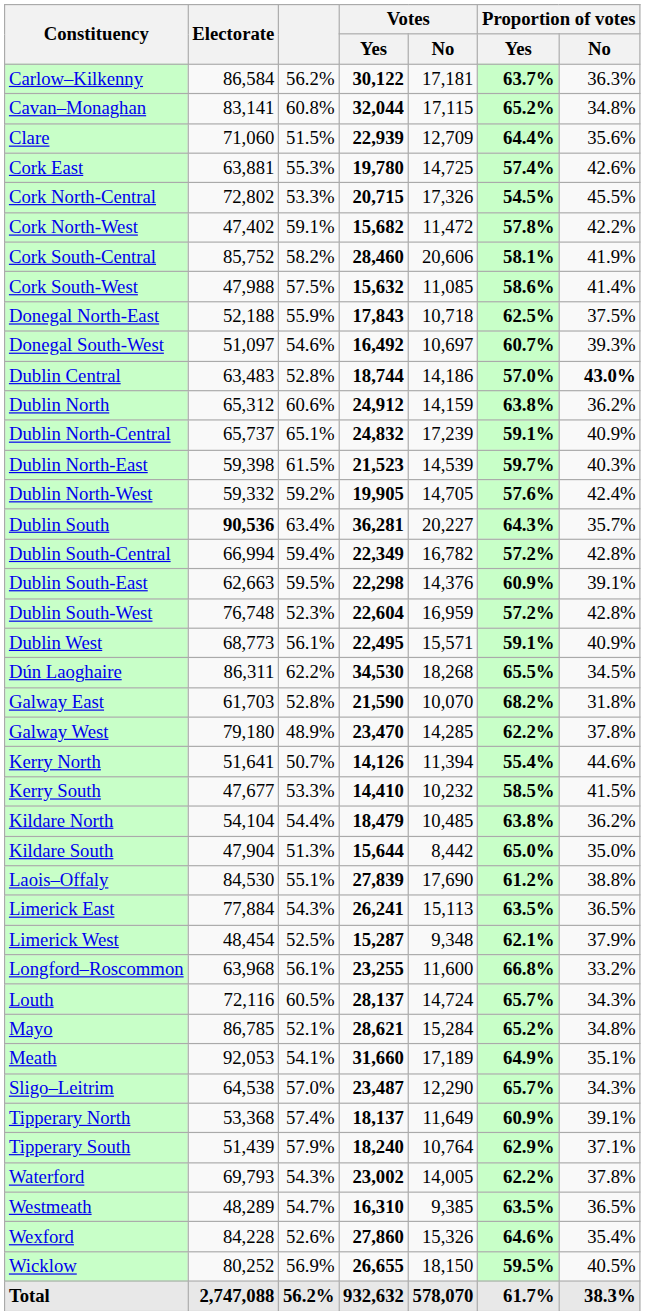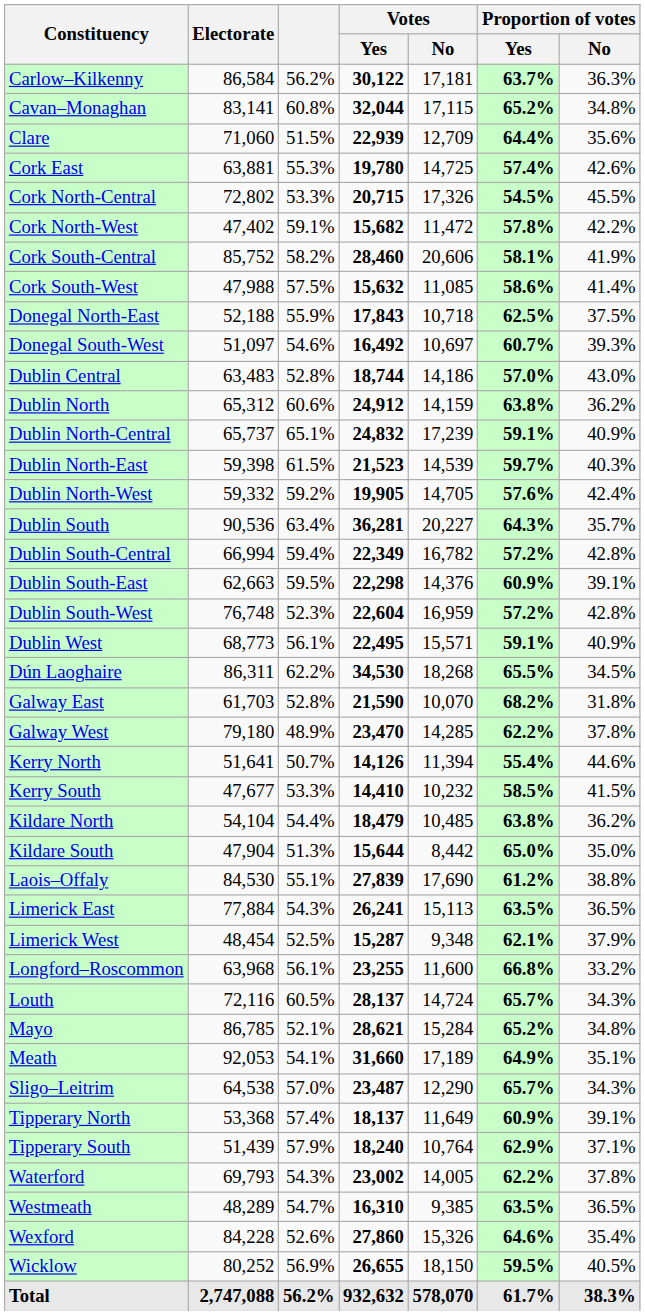(610, 375) bold -> (611, 375) normal
(249, 524) bold -> (249, 524) normal
